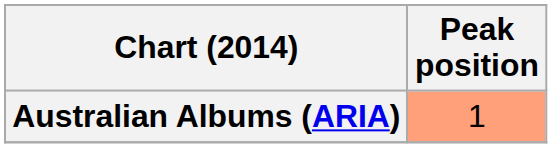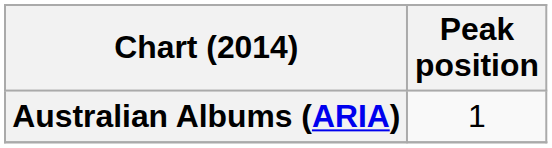(477, 116) lightsalmon background -> (477, 116) no background
